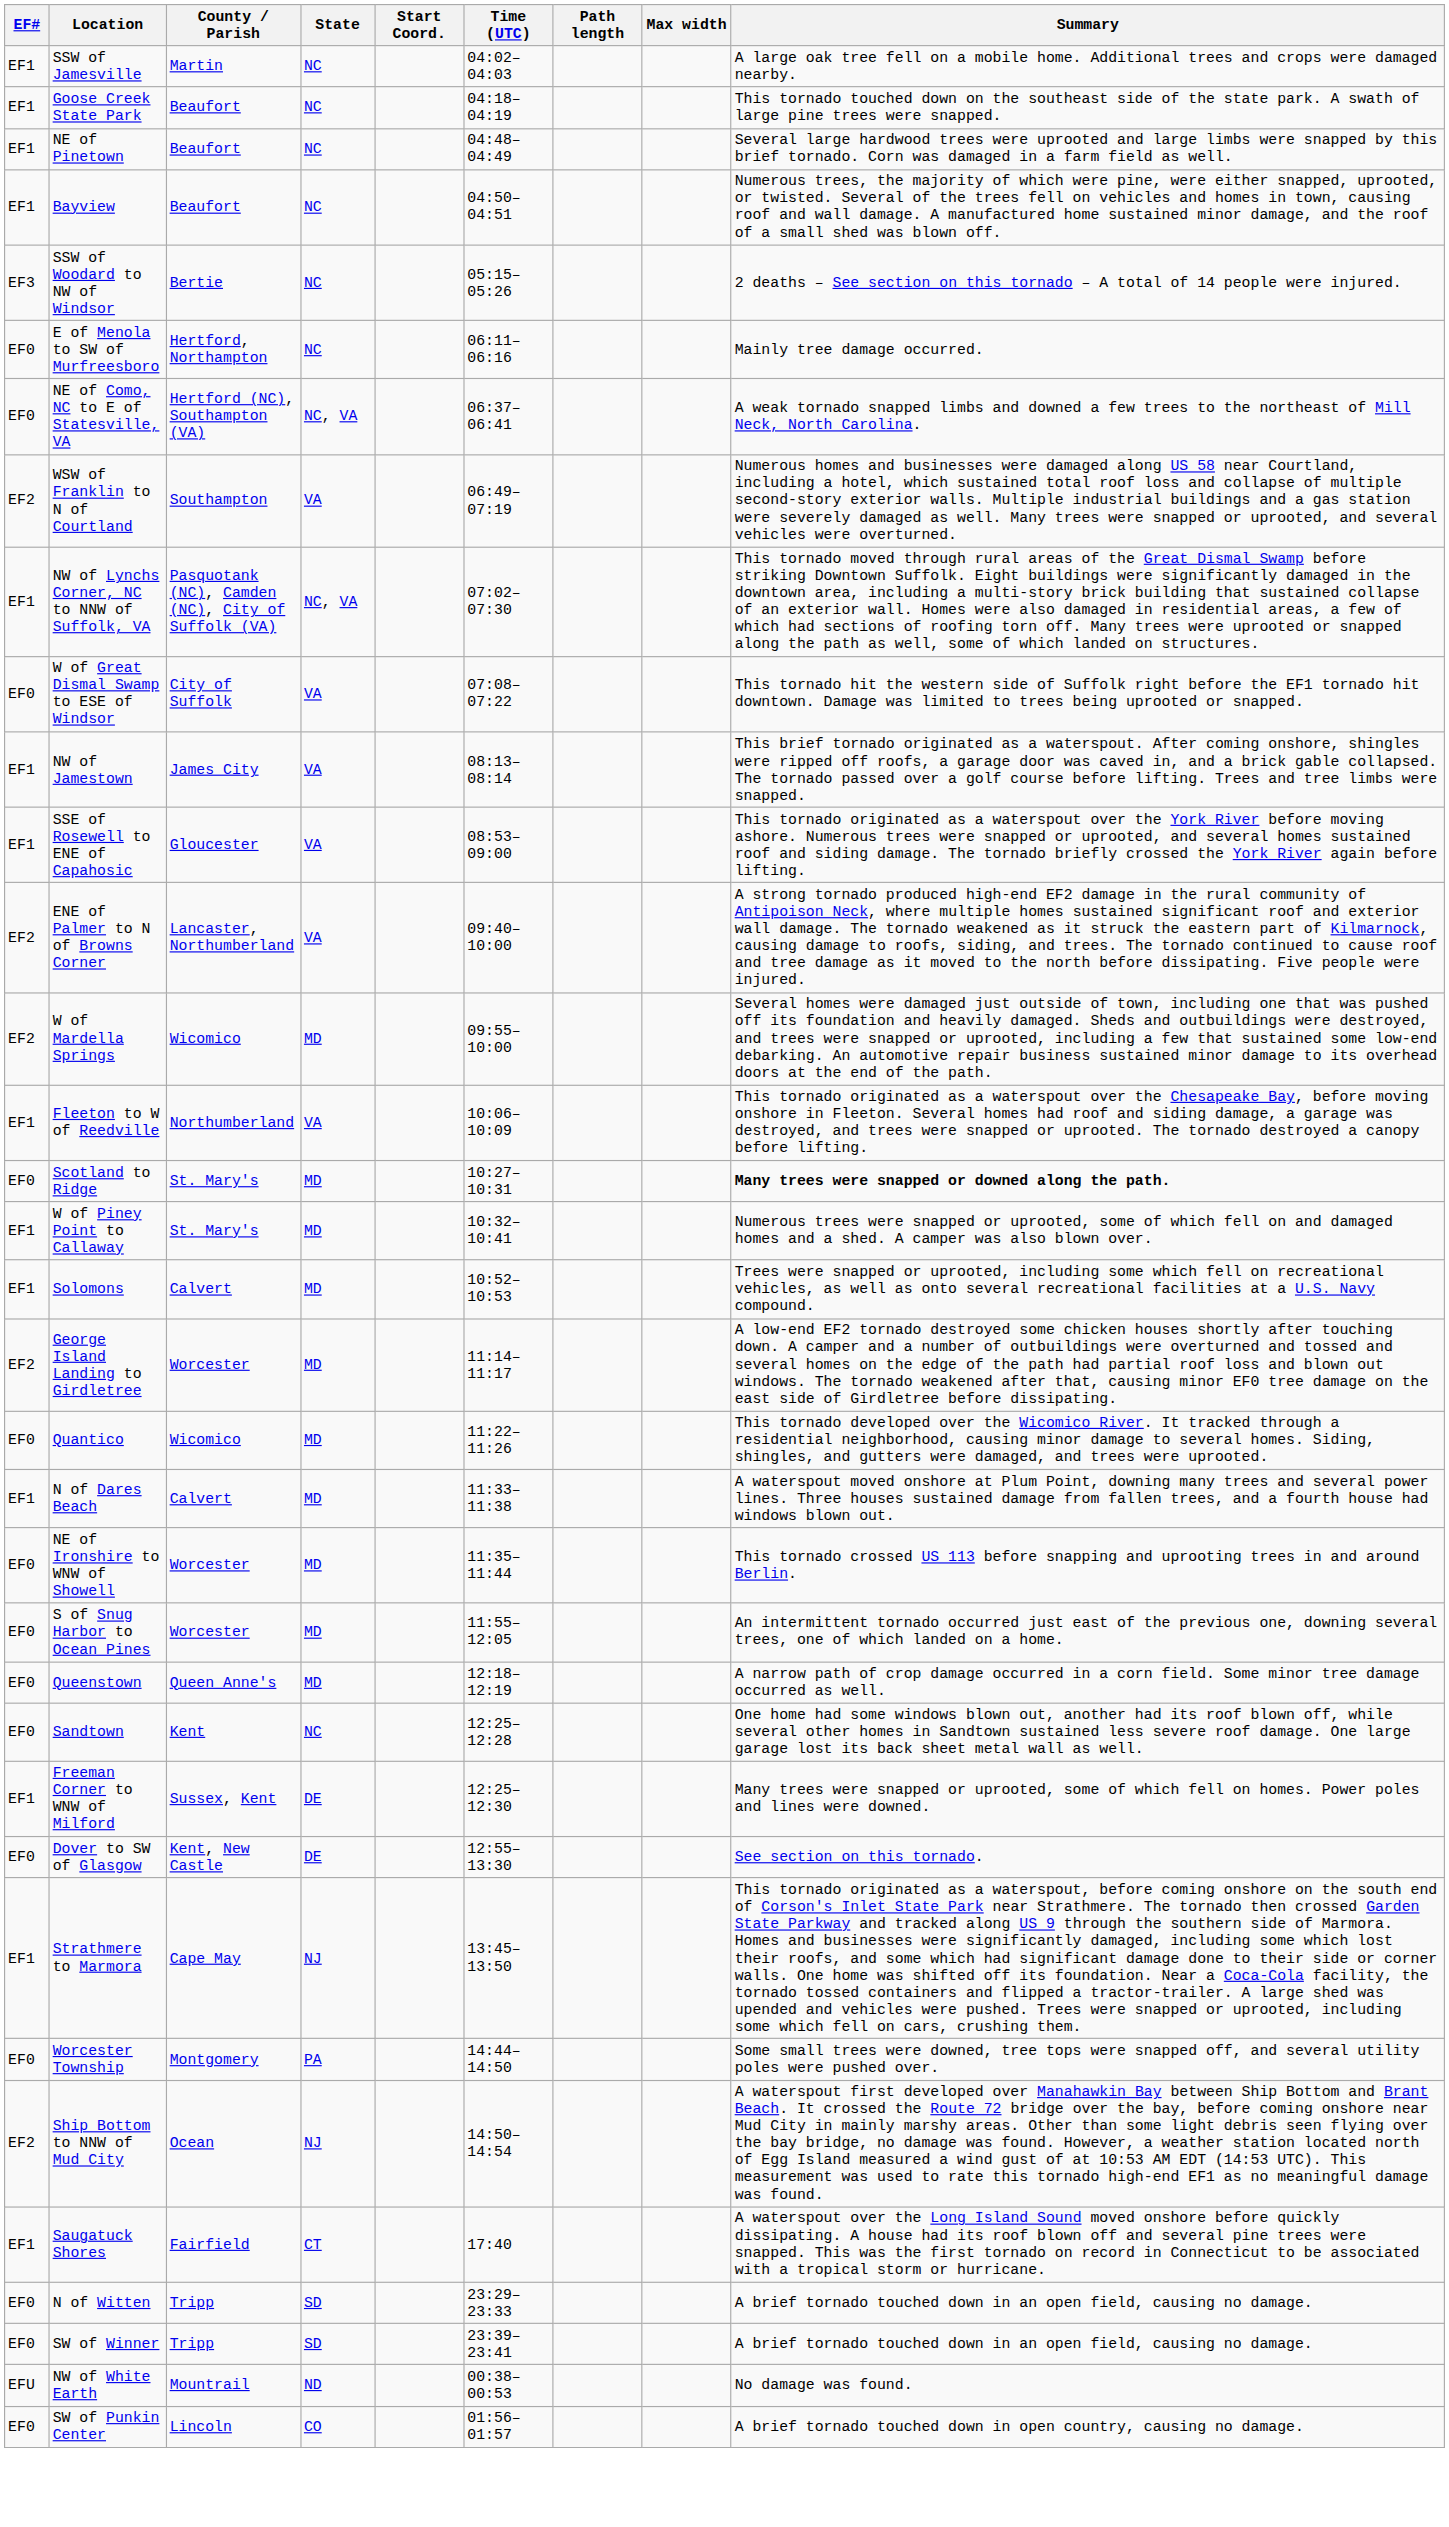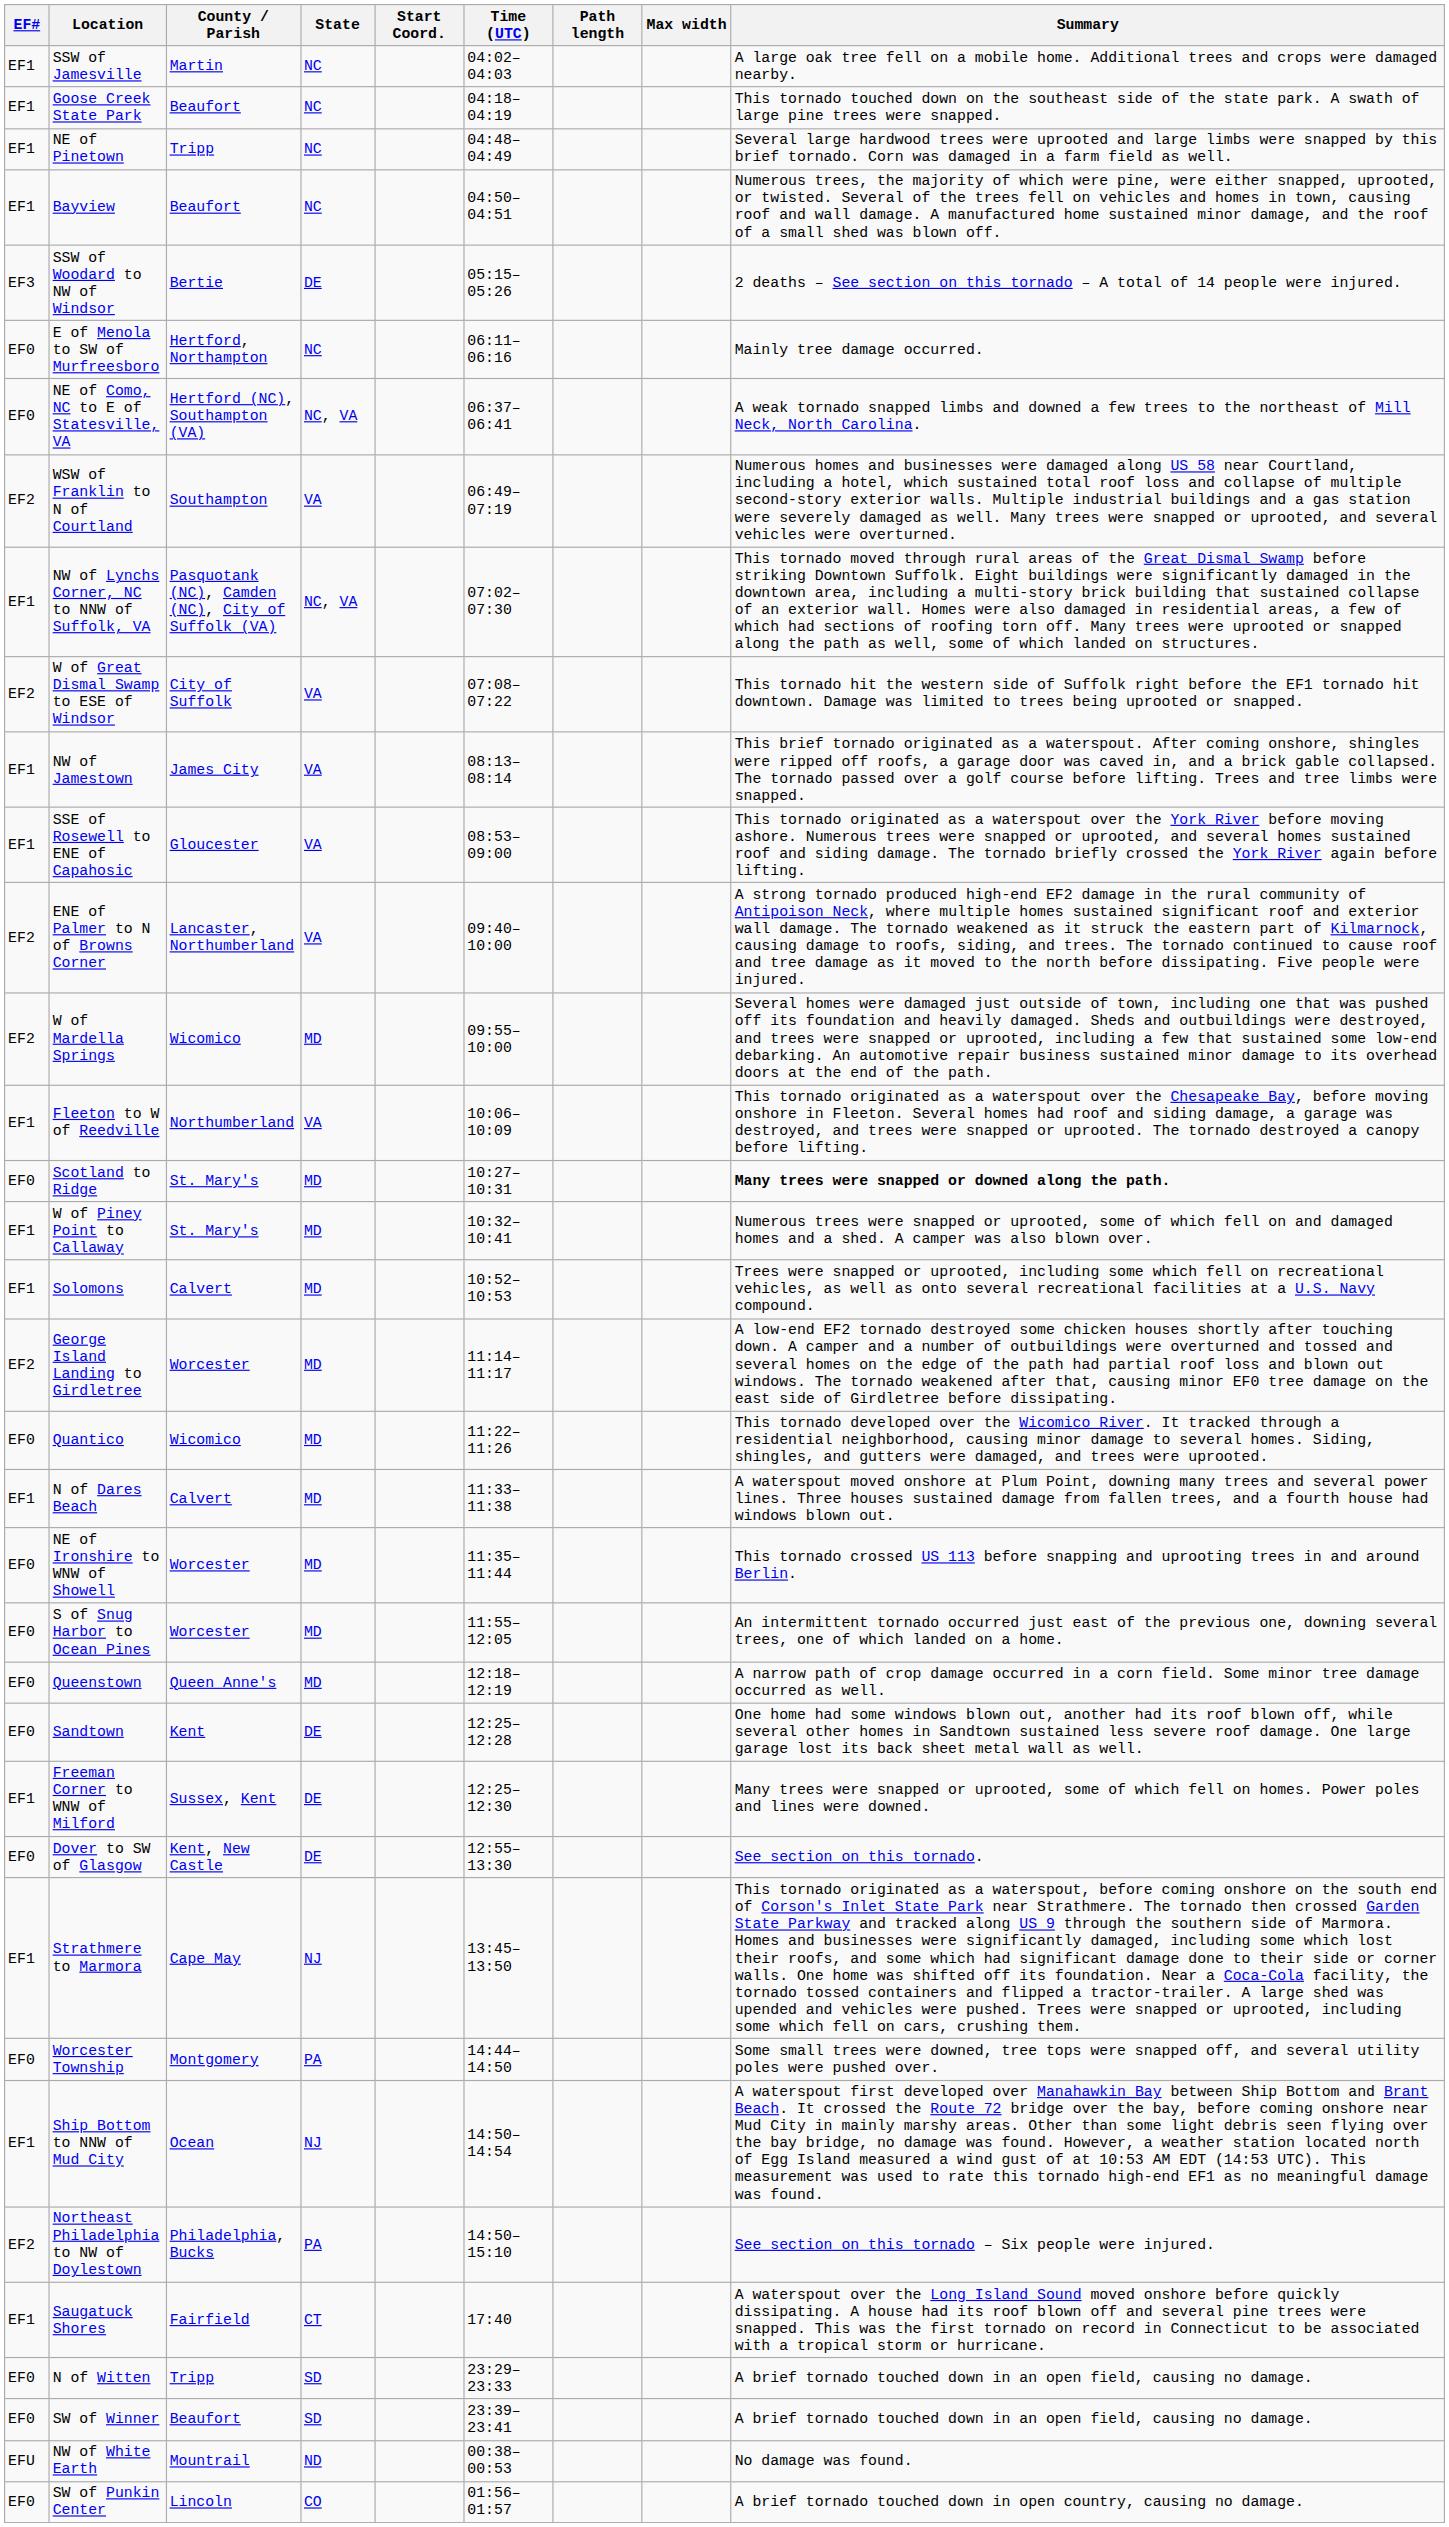(205, 149) Beaufort -> (192, 149) Tripp
(313, 283) NC -> (313, 283) DE
(21, 694) EF0 -> (21, 694) EF2
(313, 1732) NC -> (313, 1732) DE
(21, 2143) EF2 -> (21, 2143) EF1
+ row: (106, 2245)
(192, 2344) Tripp -> (205, 2420) Beaufort
